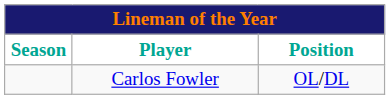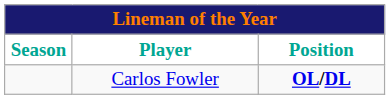(321, 79) normal -> (321, 79) bold
